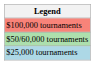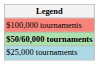(47, 38) normal -> (49, 38) bold
